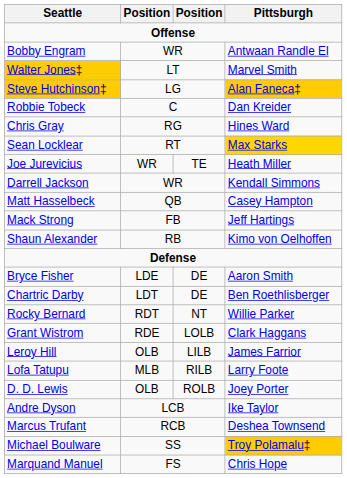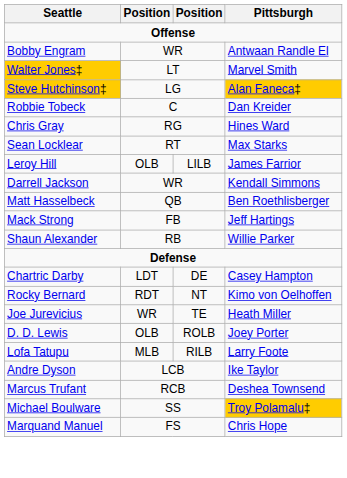(257, 145) gold background -> (257, 145) no background
rows swapped: (45, 164) <-> (32, 351)
(270, 201) Casey Hampton -> (279, 201) Ben Roethlisberger
(280, 239) Kimo von Oelhoffen -> (261, 239) Willie Parker
- row: (40, 276)
(279, 295) Ben Roethlisberger -> (270, 276) Casey Hampton
(261, 314) Willie Parker -> (280, 295) Kimo von Oelhoffen
- row: (45, 333)
rows swapped: (38, 370) <-> (37, 389)
